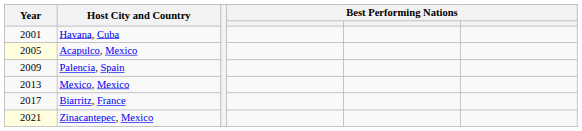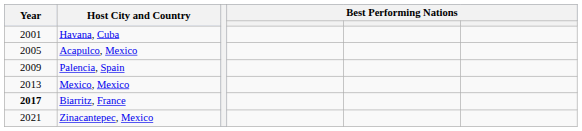(31, 51) lightyellow background -> (31, 51) no background
(31, 101) normal -> (31, 101) bold
(31, 118) lightyellow background -> (31, 118) no background
